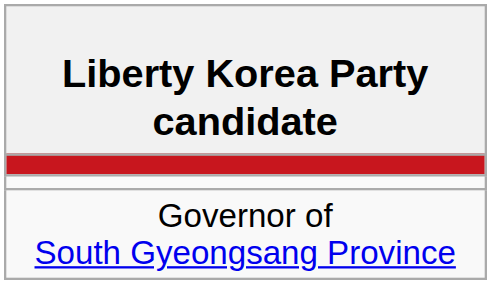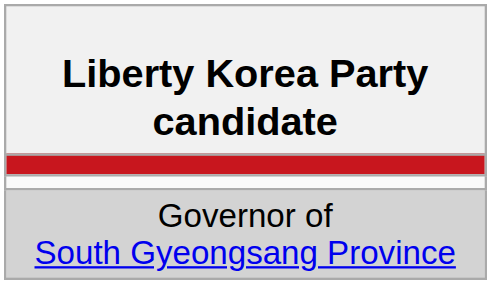(245, 235) no background -> (245, 235) lightgrey background
